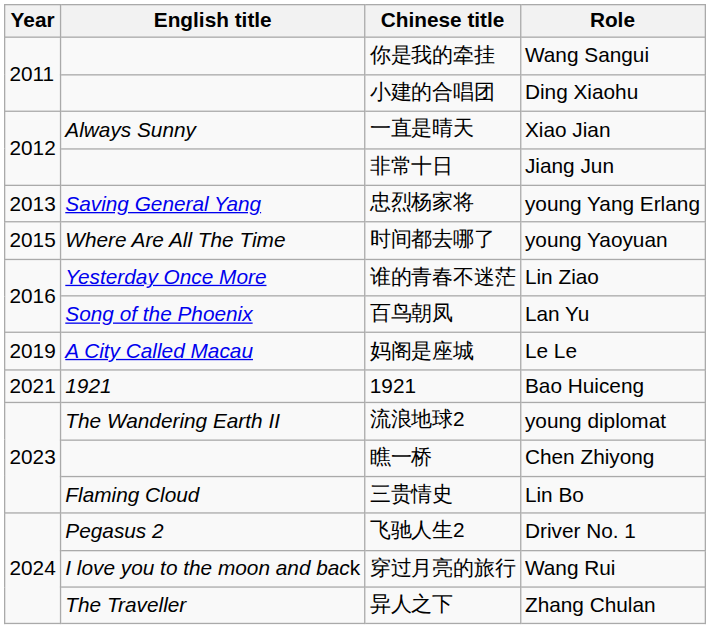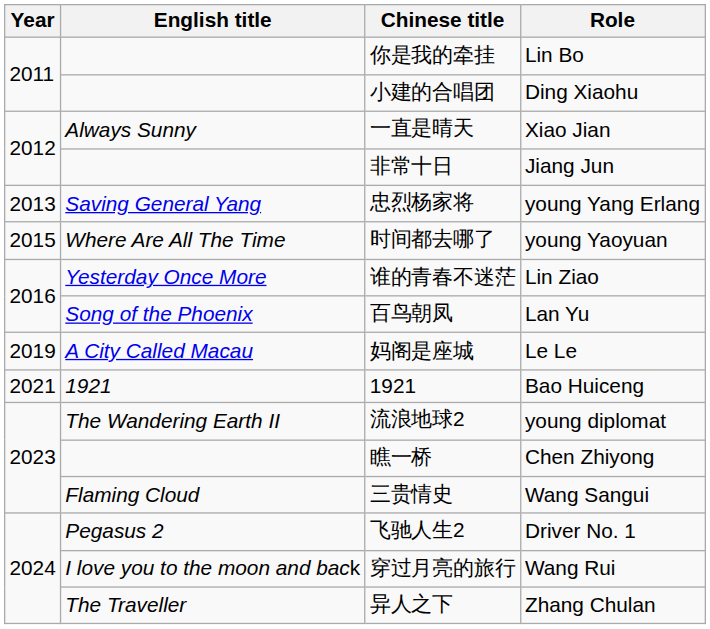(587, 55) Wang Sangui -> (554, 55) Lin Bo
(554, 494) Lin Bo -> (587, 494) Wang Sangui
